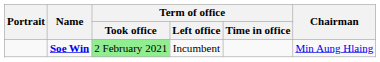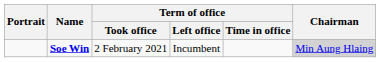(131, 48) lightgreen background -> (131, 48) no background
(334, 48) no background -> (334, 48) lightgrey background
